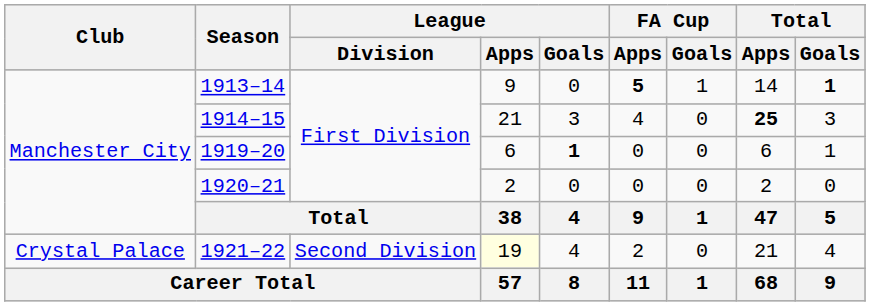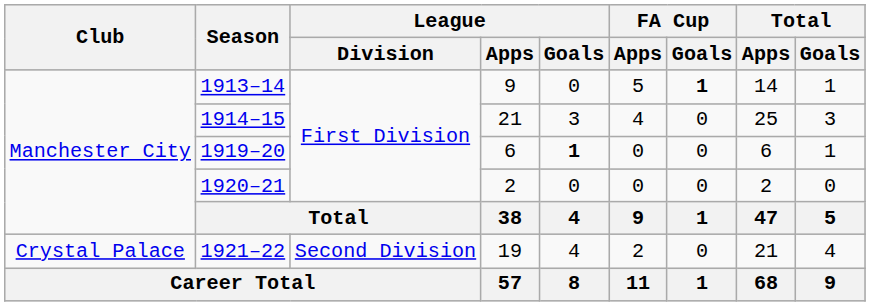(638, 87) bold -> (638, 87) normal
(702, 87) normal -> (702, 87) bold
(830, 87) bold -> (830, 87) normal
(766, 120) bold -> (766, 120) normal
(510, 251) lightyellow background -> (510, 251) no background
